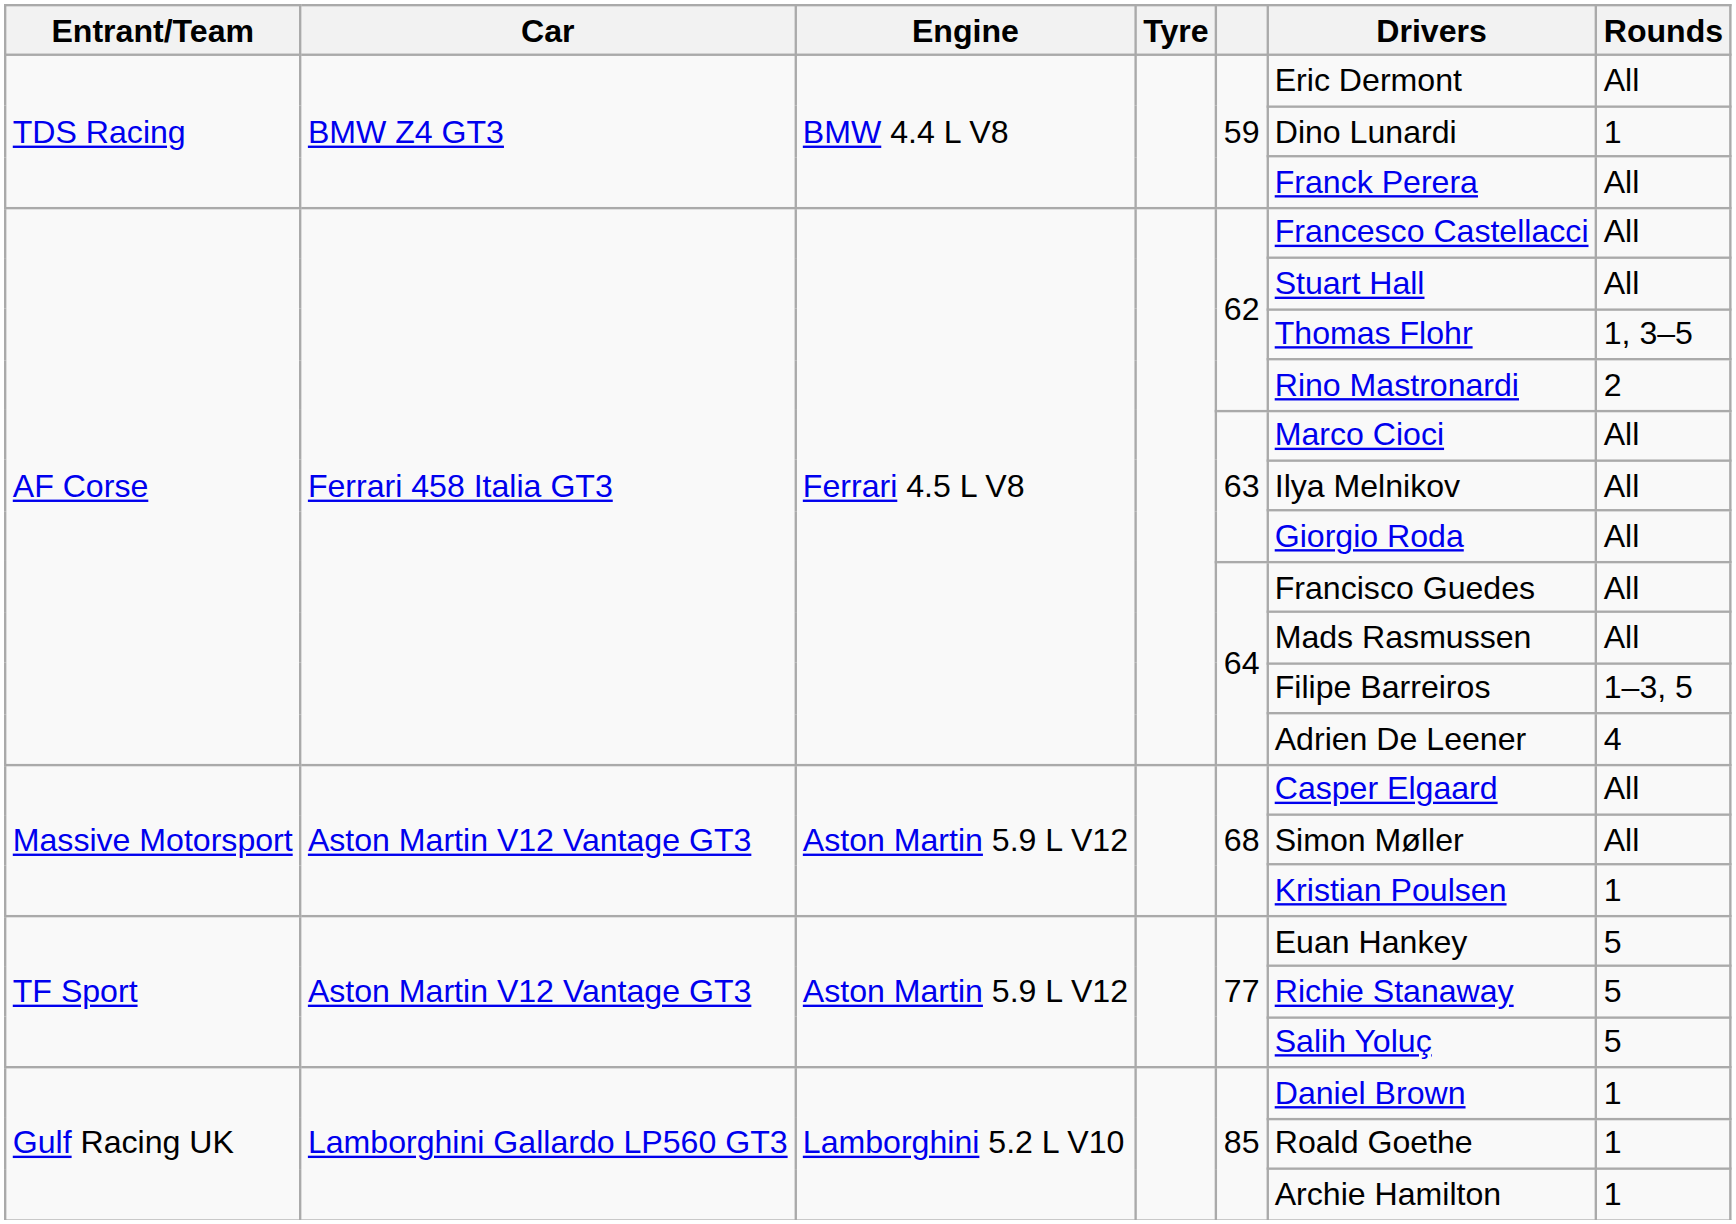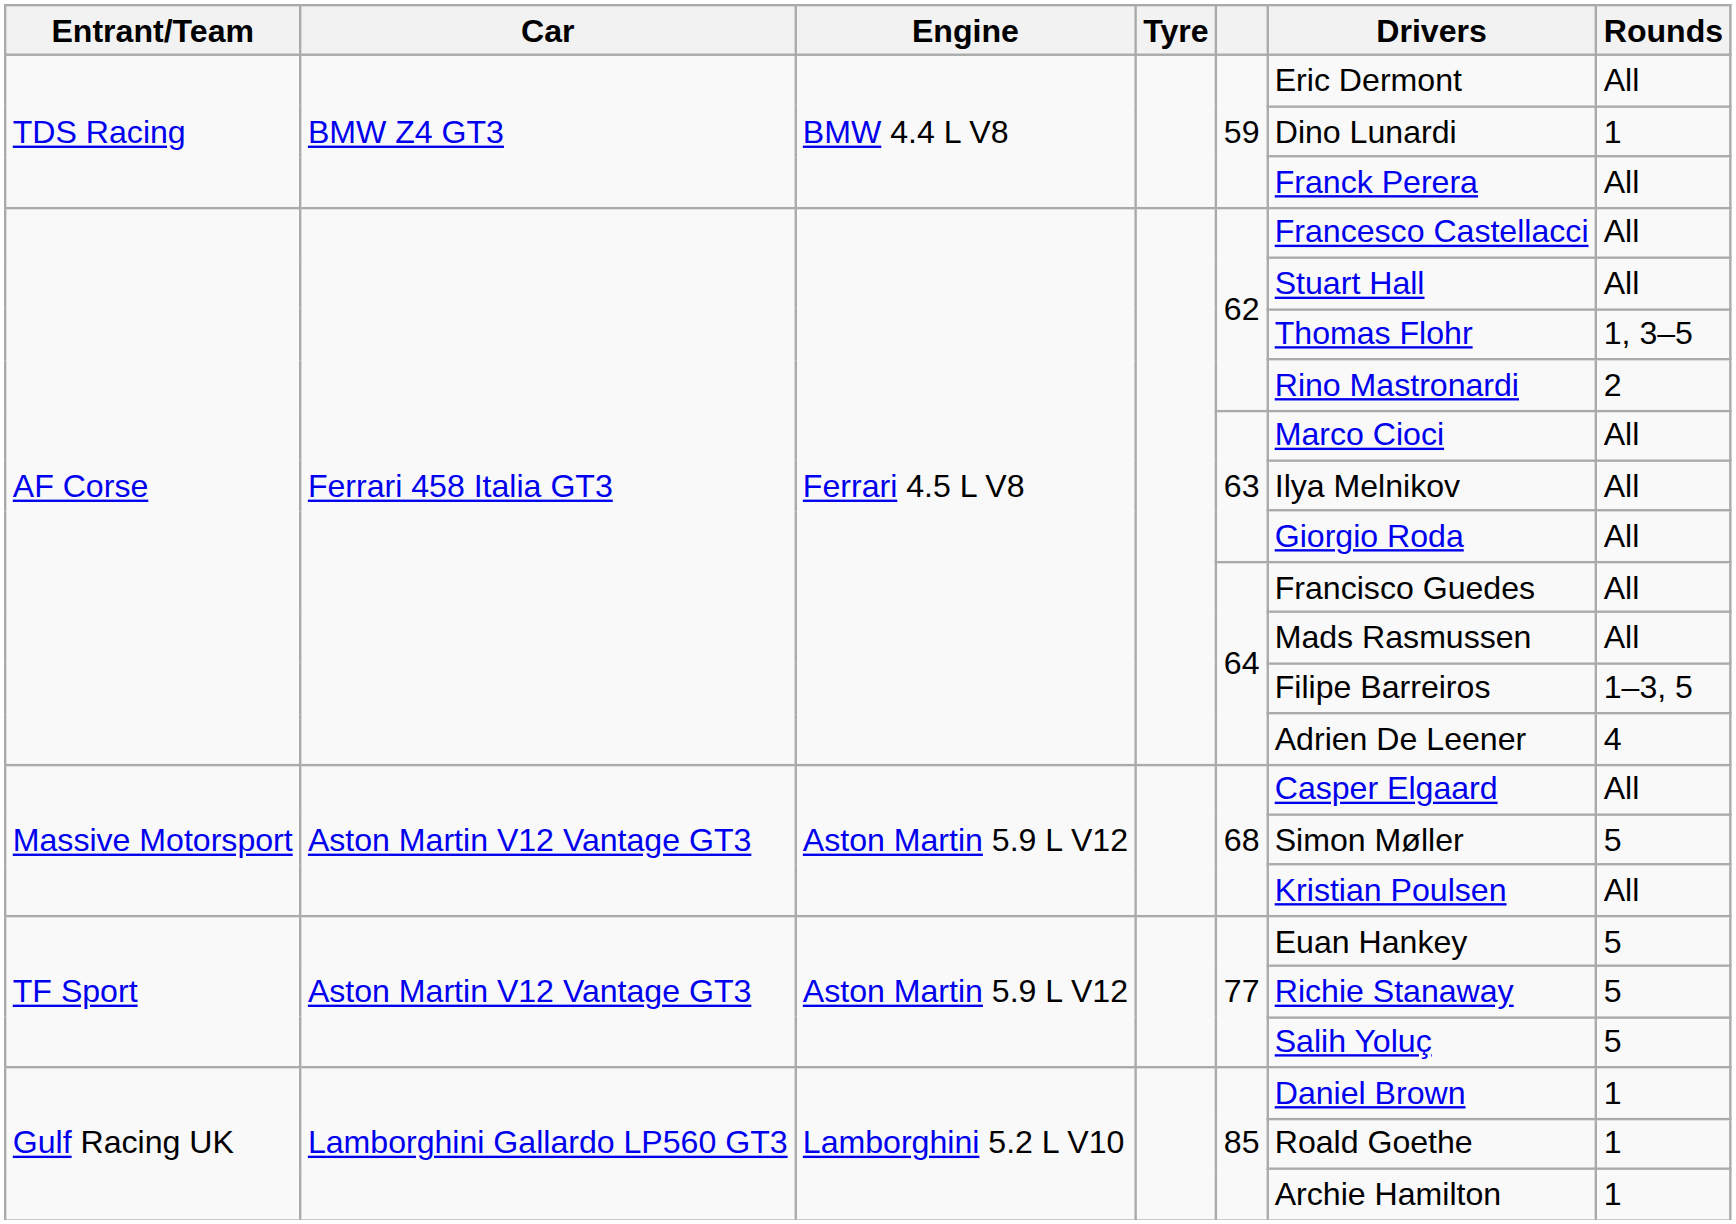(1622, 840) All -> (1613, 840) 5
(1613, 890) 1 -> (1622, 890) All
